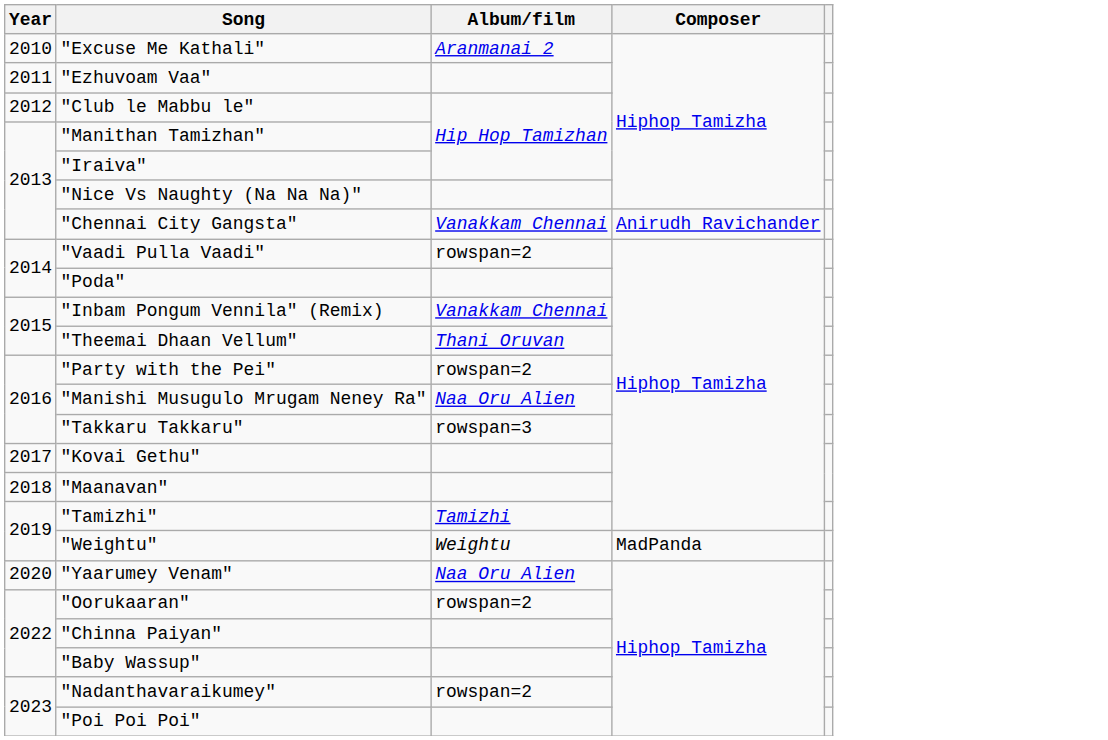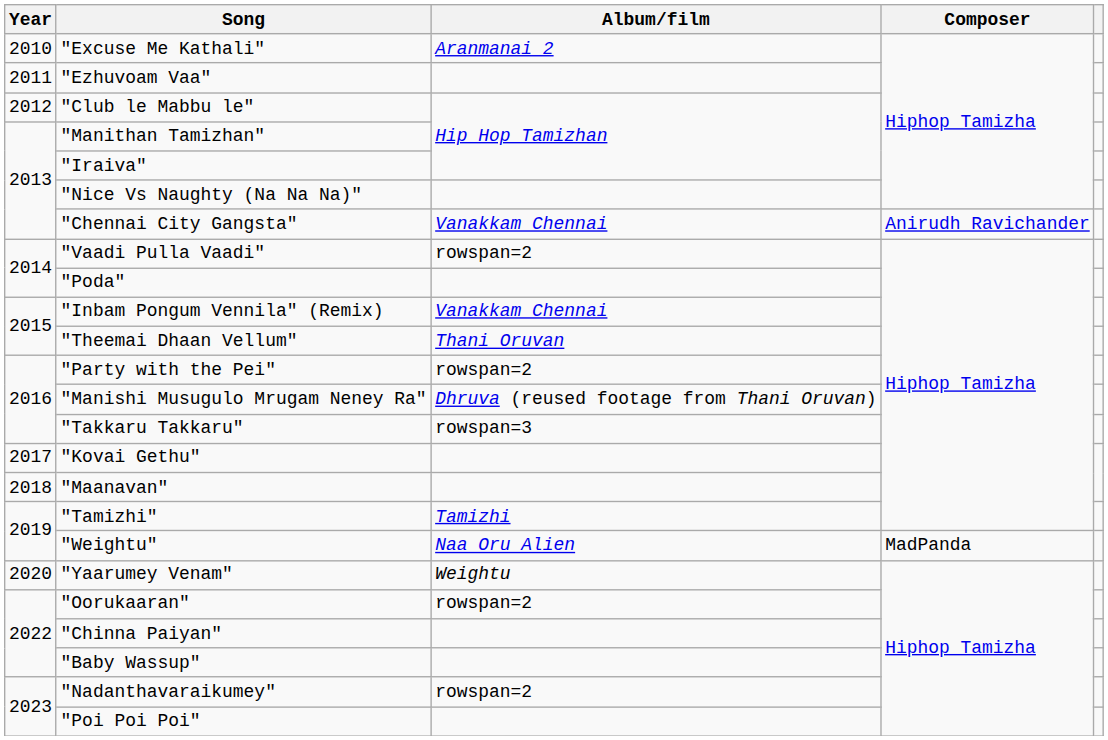(505, 399) Naa Oru Alien -> (656, 399) Dhruva (reused footage from Thani Oruvan)
(473, 546) Weightu -> (505, 546) Naa Oru Alien
(505, 575) Naa Oru Alien -> (473, 575) Weightu
